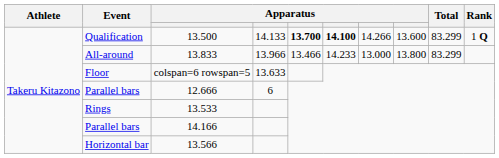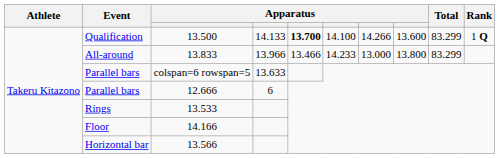(341, 36) bold -> (341, 36) normal
(97, 72) Floor -> (112, 72) Parallel bars
(112, 127) Parallel bars -> (97, 127) Floor
